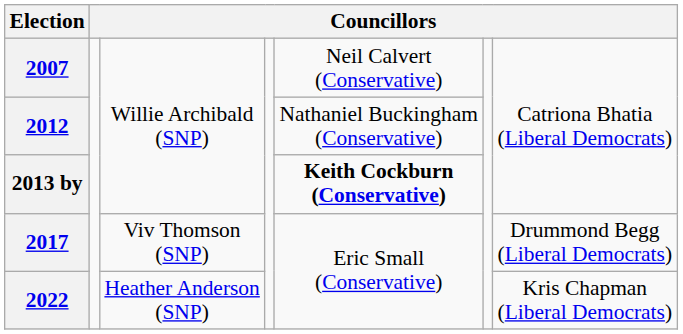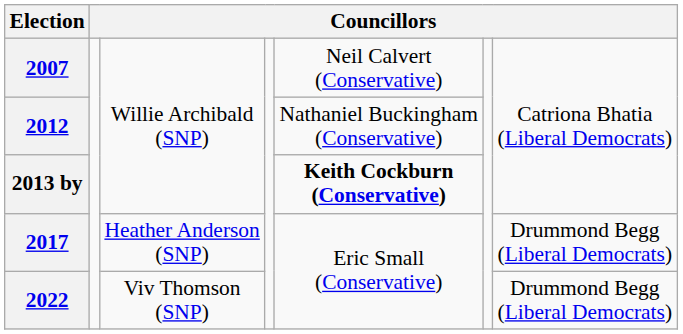(182, 241) Viv Thomson (SNP) -> (182, 241) Heather Anderson (SNP)
(182, 300) Heather Anderson (SNP) -> (182, 300) Viv Thomson (SNP)
(585, 300) Kris Chapman (Liberal Democrats) -> (585, 300) Drummond Begg (Liberal Democrats)
